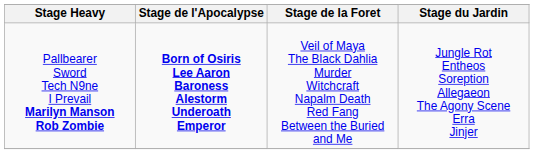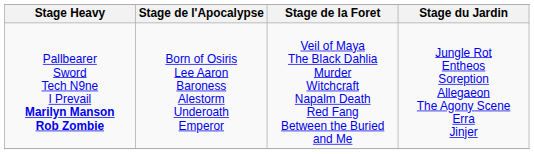(201, 92) bold -> (201, 92) normal
